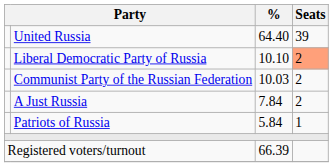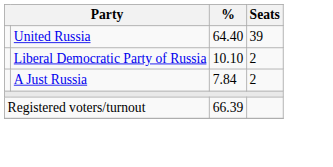(299, 58) lightsalmon background -> (253, 58) no background
- row: (133, 79)
- row: (62, 123)
